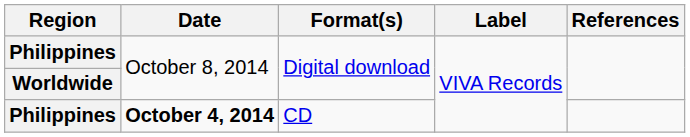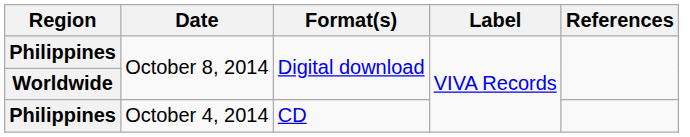(200, 115) bold -> (197, 115) normal
